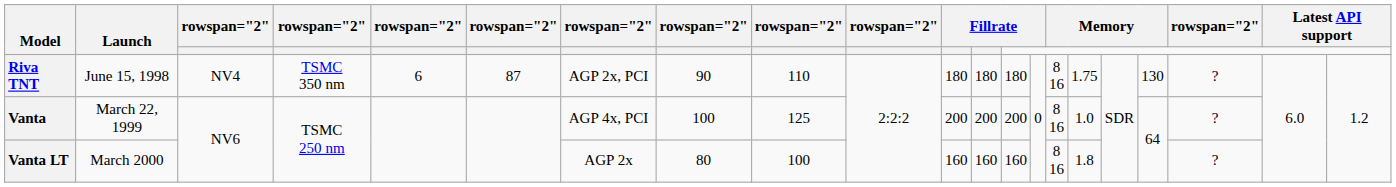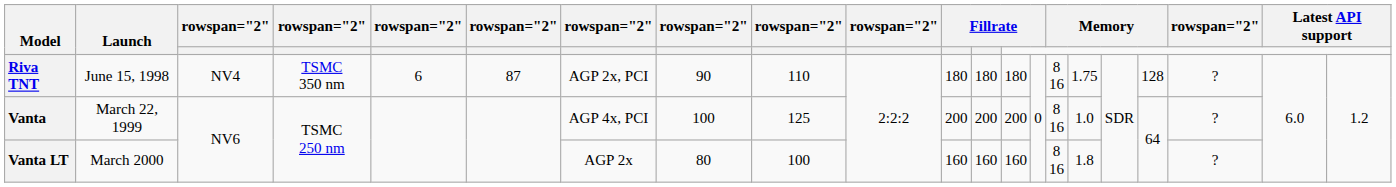(1153, 75) 130 -> (1153, 75) 128
